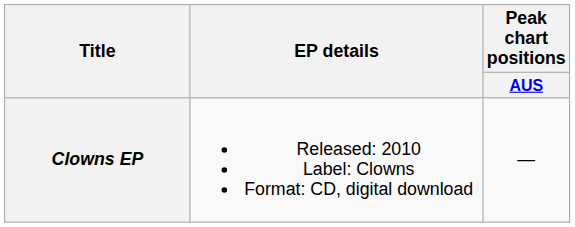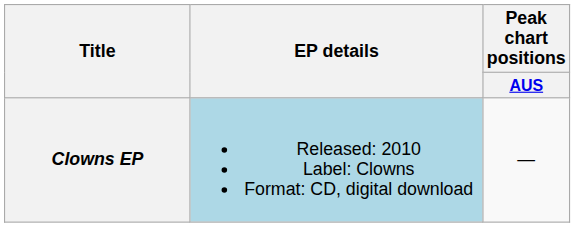(337, 170) no background -> (337, 170) lightblue background
